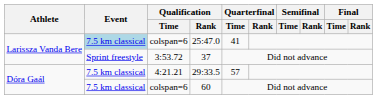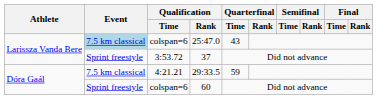(235, 42) 41 -> (235, 42) 43
(235, 72) 57 -> (235, 72) 59
(116, 87) 7.5 km classical -> (115, 87) Sprint freestyle
